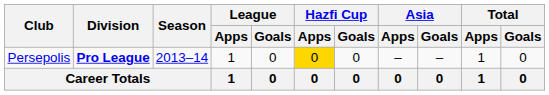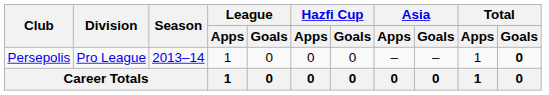(113, 57) bold -> (111, 57) normal
(315, 57) gold background -> (311, 57) no background
(523, 57) normal -> (519, 57) bold
